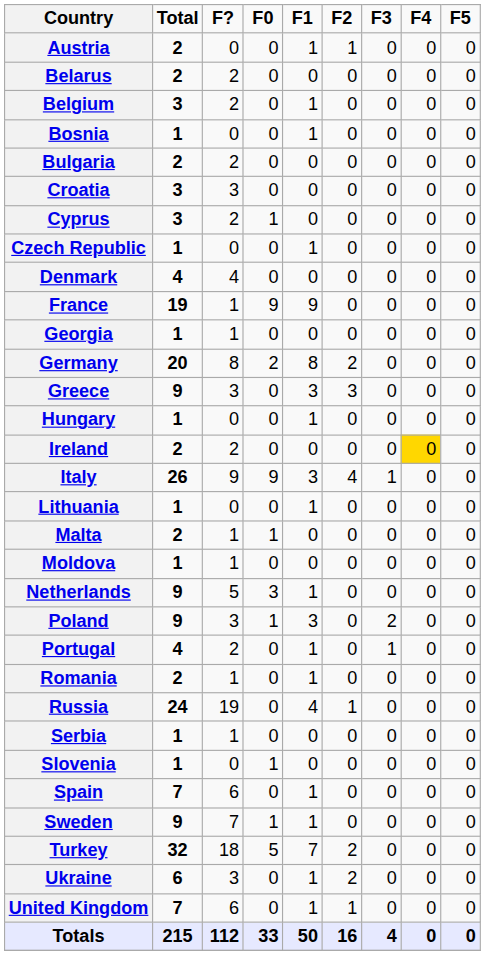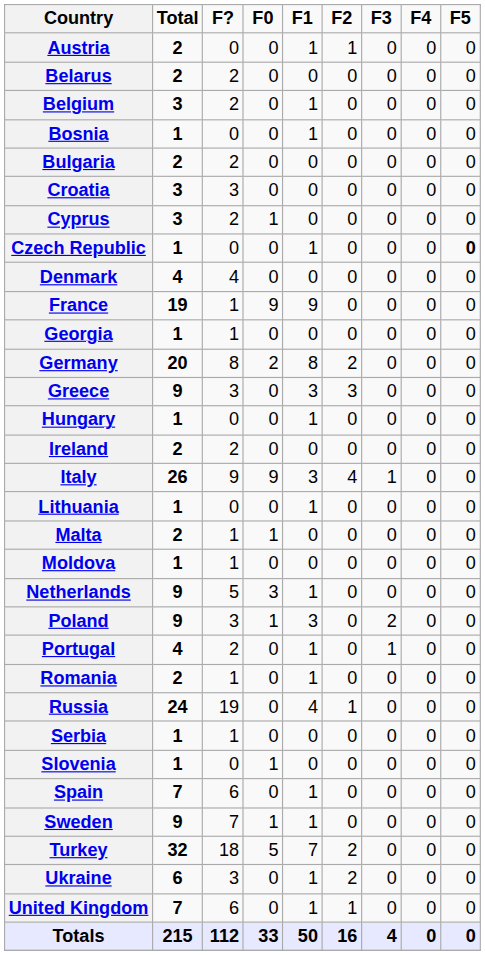(471, 248) normal -> (471, 248) bold
(431, 448) gold background -> (431, 448) no background
